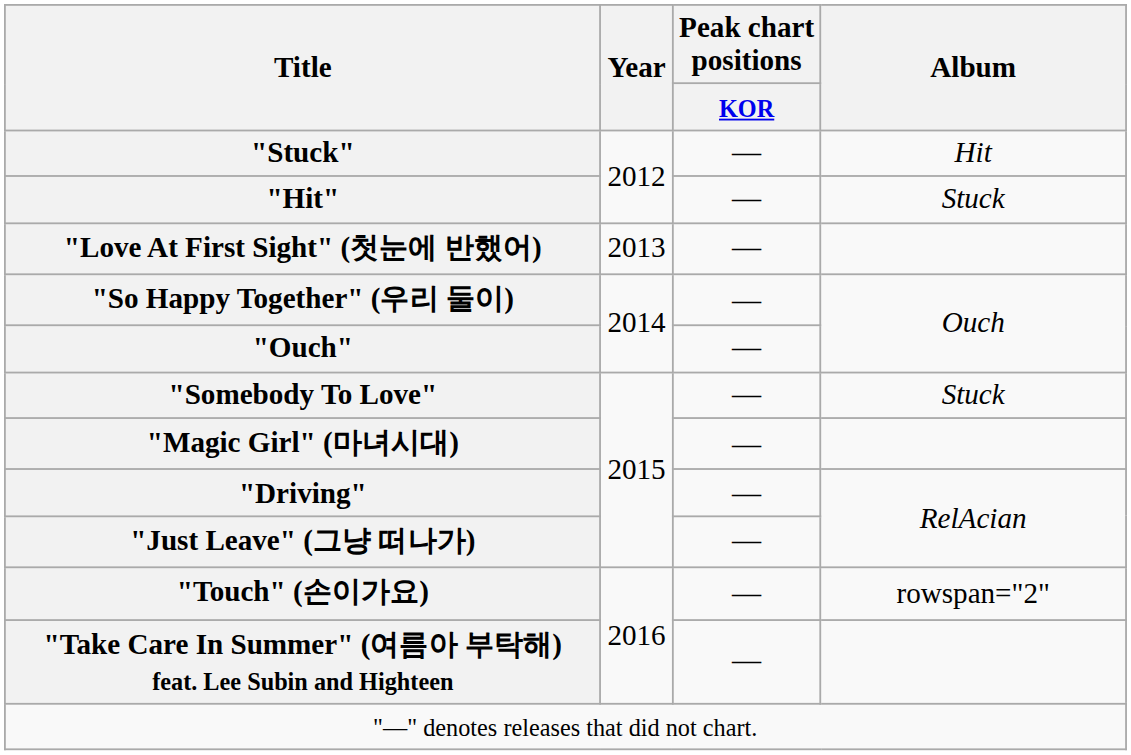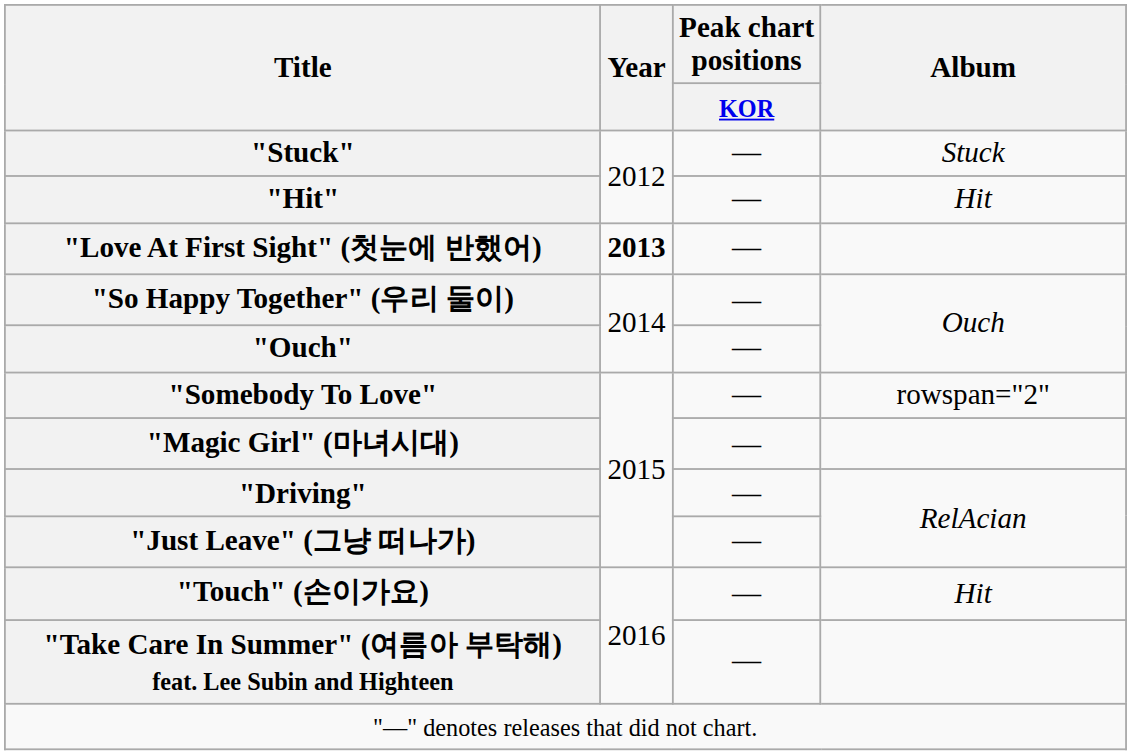(973, 152) Hit -> (973, 152) Stuck
(973, 198) Stuck -> (973, 198) Hit
(637, 247) normal -> (637, 247) bold
(973, 394) Stuck -> (973, 394) rowspan="2"
(973, 592) rowspan="2" -> (973, 592) Hit
